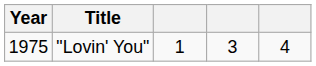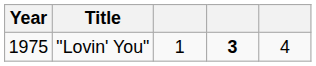(232, 46) normal -> (232, 46) bold
